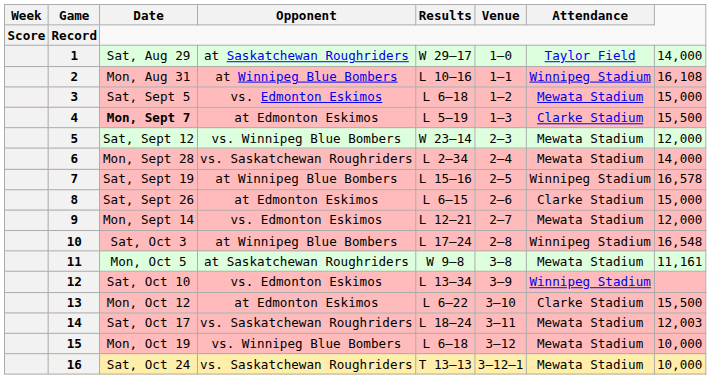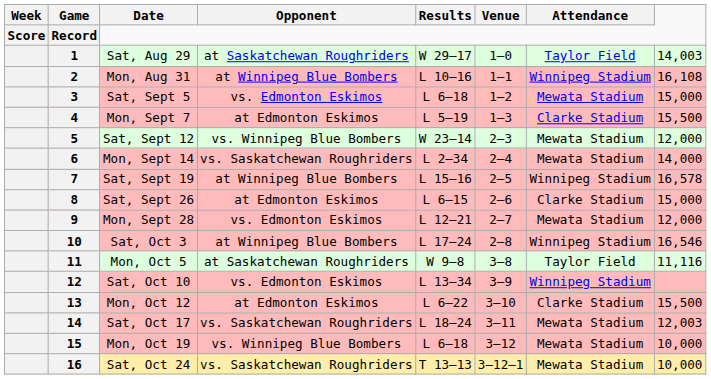(680, 56) 14,000 -> (680, 56) 14,003
(149, 118) bold -> (149, 118) normal
(149, 159) Mon, Sept 28 -> (149, 159) Mon, Sept 14
(149, 220) Mon, Sept 14 -> (149, 220) Mon, Sept 28
(680, 241) 16,548 -> (680, 241) 16,546
(590, 261) Mewata Stadium -> (590, 261) Taylor Field
(680, 261) 11,161 -> (680, 261) 11,116
